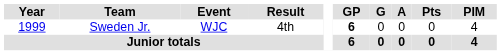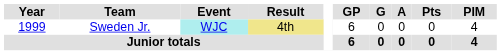(214, 27) no background -> (214, 27) paleturquoise background
(286, 27) no background -> (286, 27) khaki background
(351, 27) bold -> (351, 27) normal
